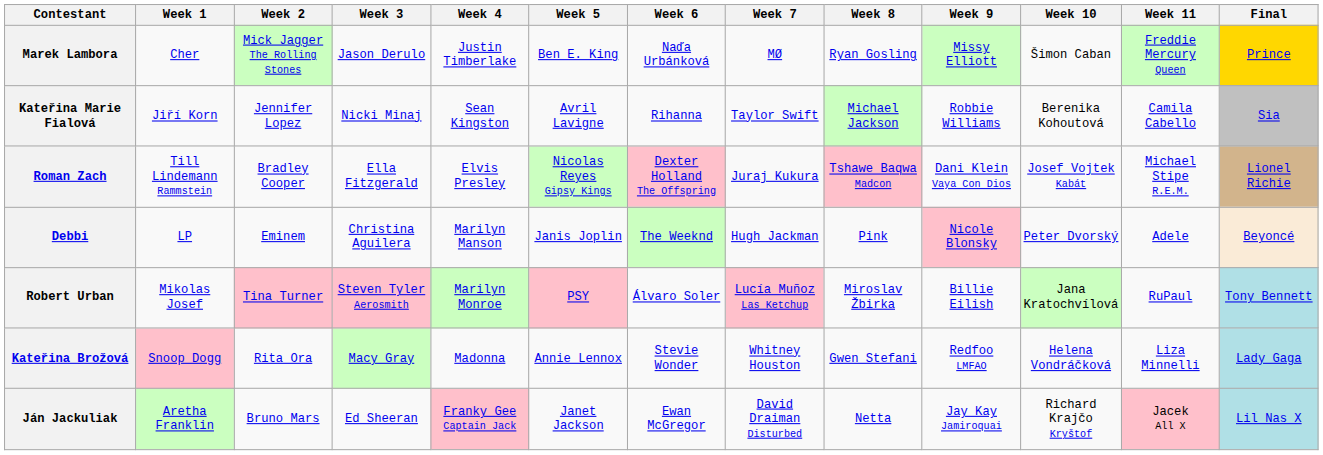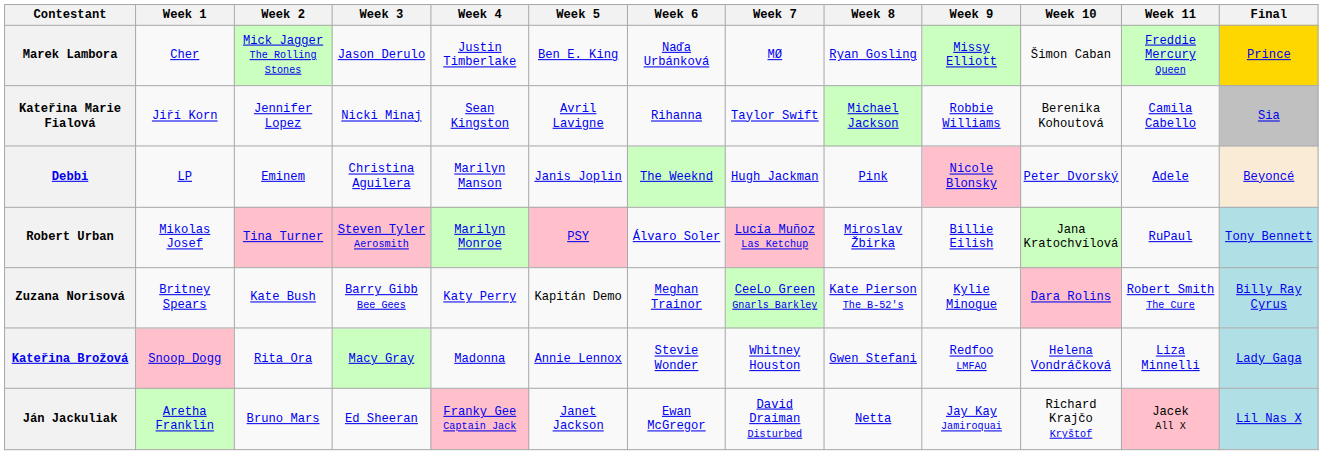- row: (70, 176)
+ row: (70, 297)
